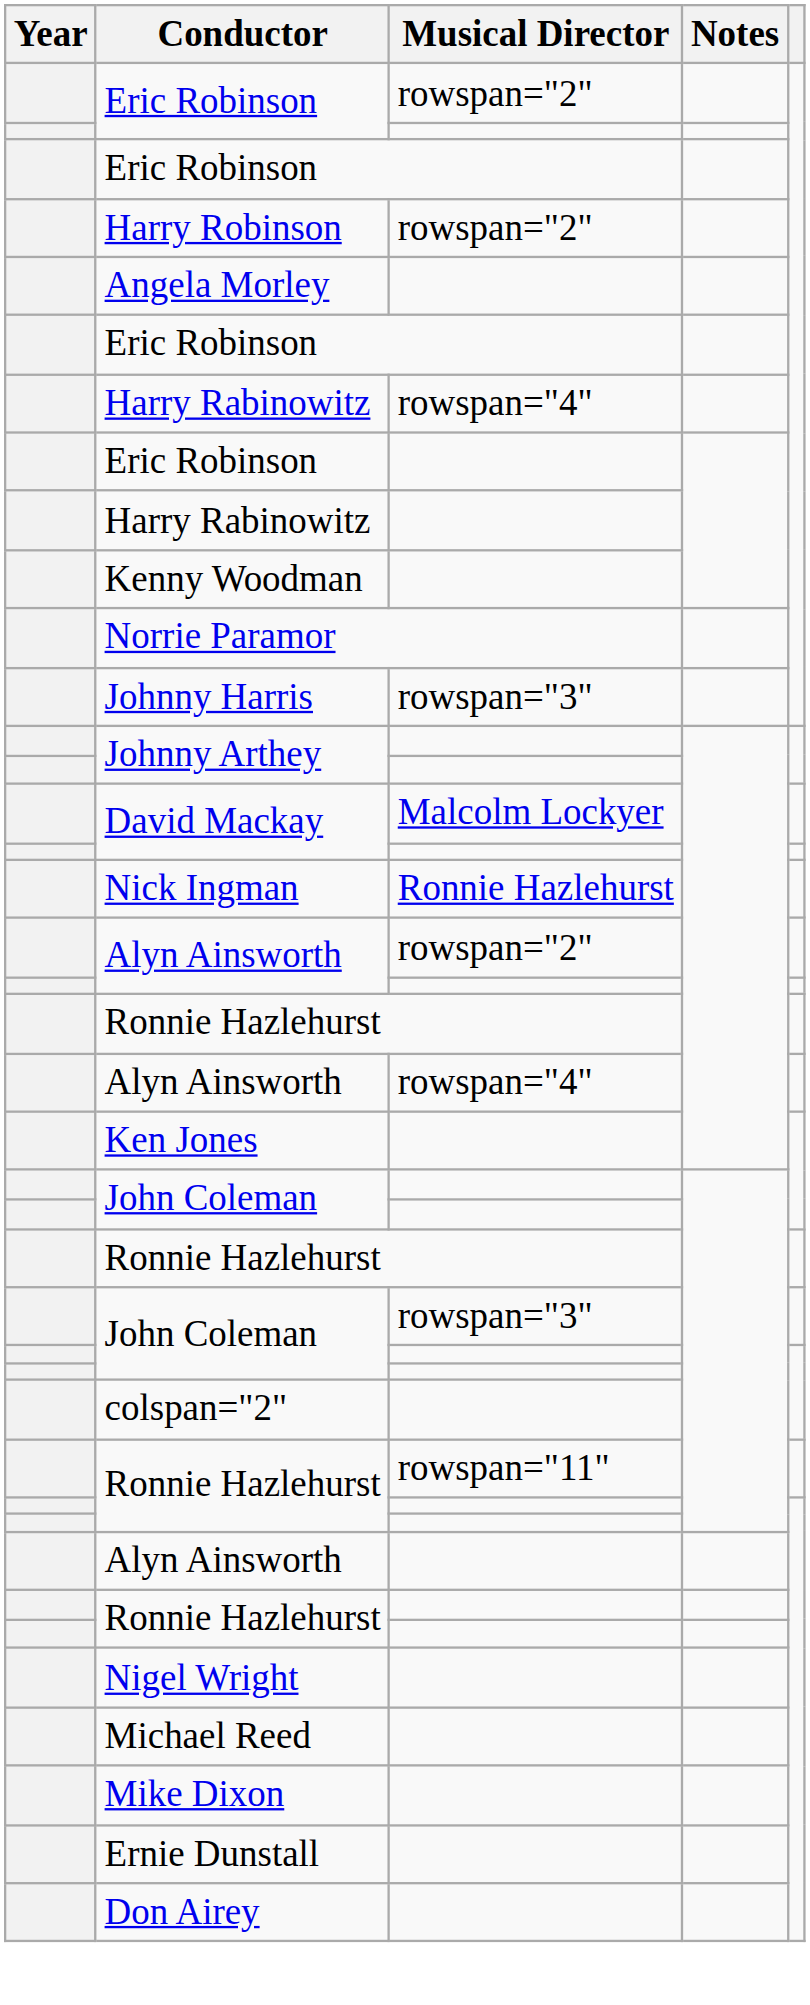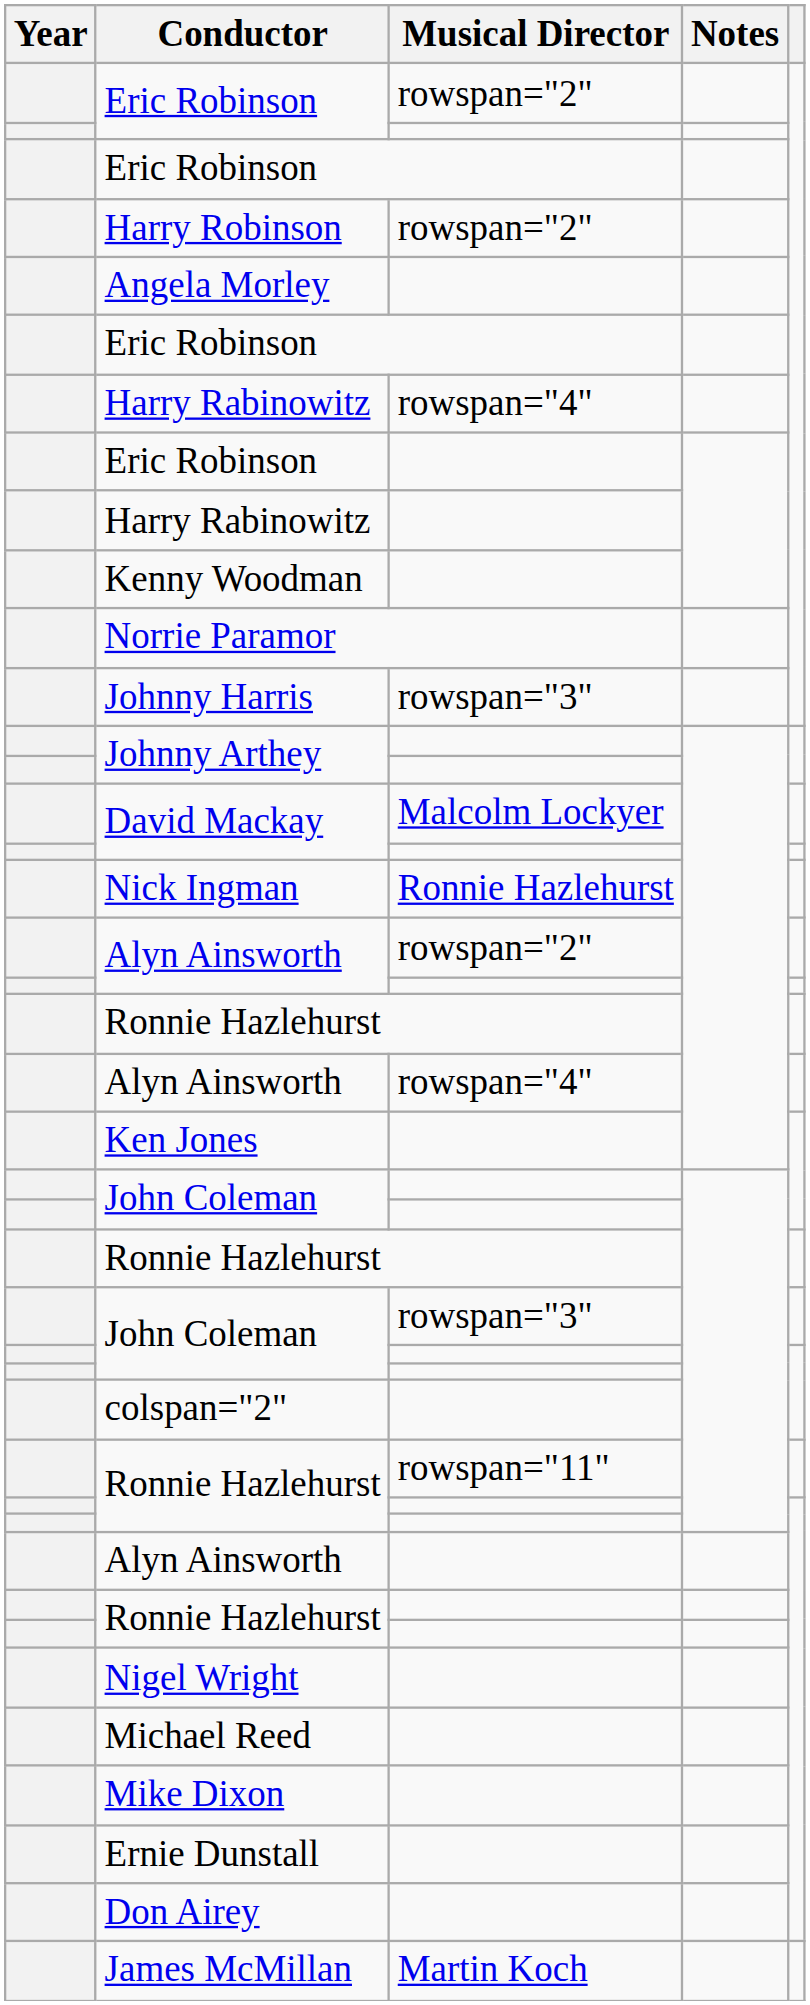+ row: (228, 1970)
